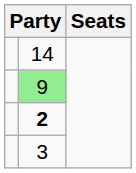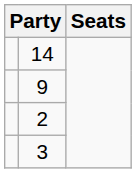(42, 87) lightgreen background -> (42, 87) no background
(42, 119) bold -> (42, 119) normal
